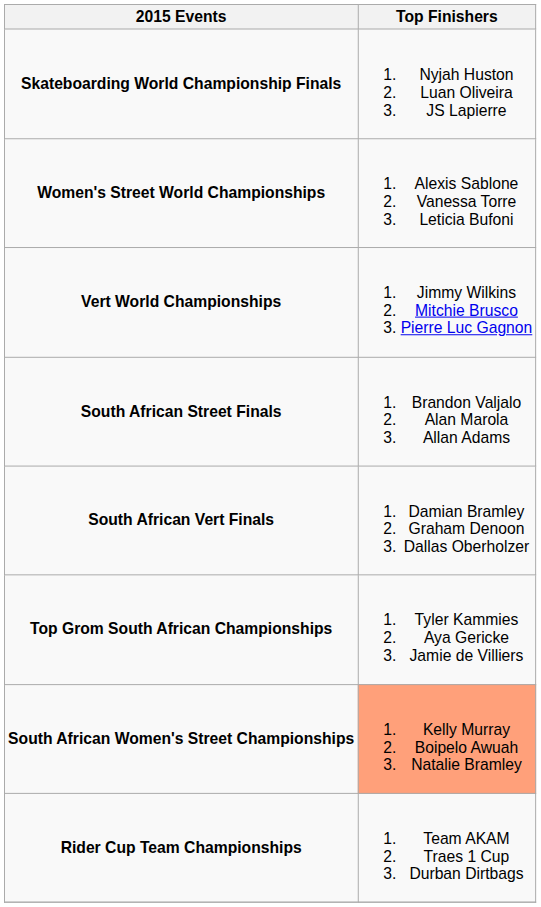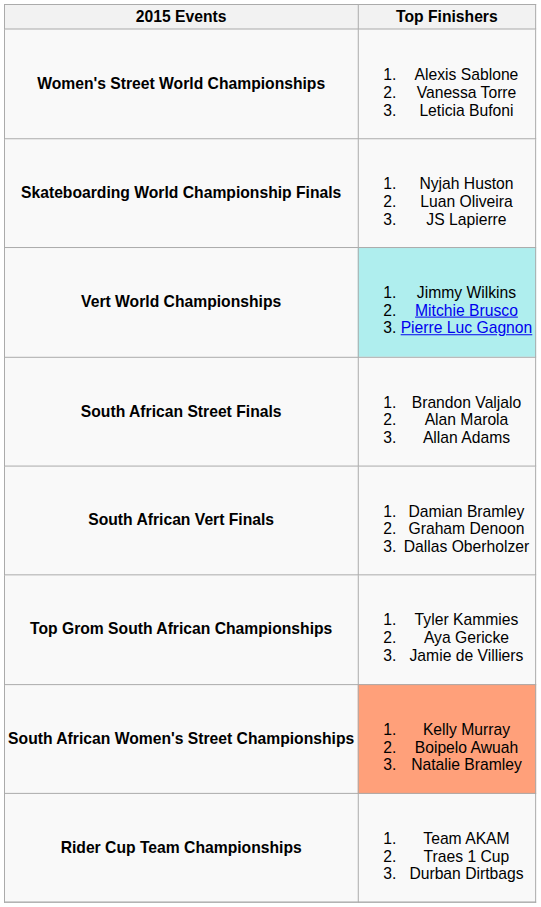rows swapped: (181, 83) <-> (181, 193)
(447, 311) no background -> (447, 311) paleturquoise background
